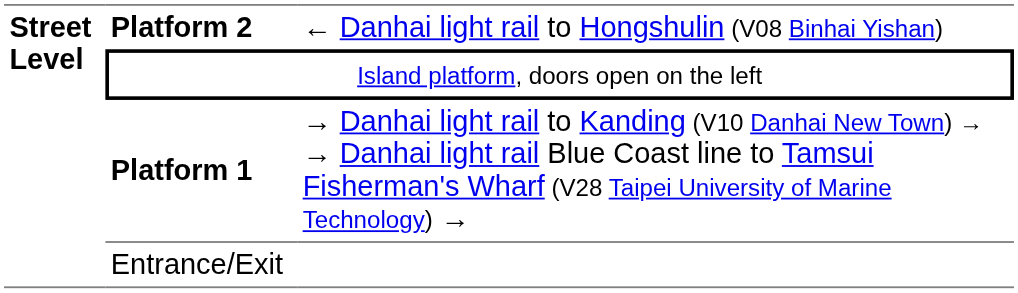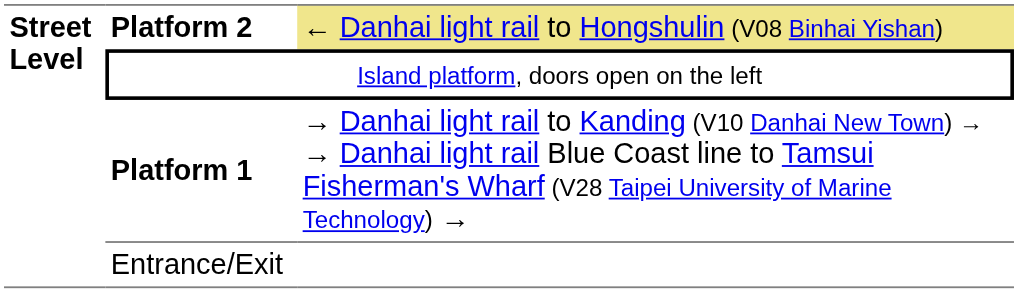(623, 27) no background -> (623, 27) khaki background
